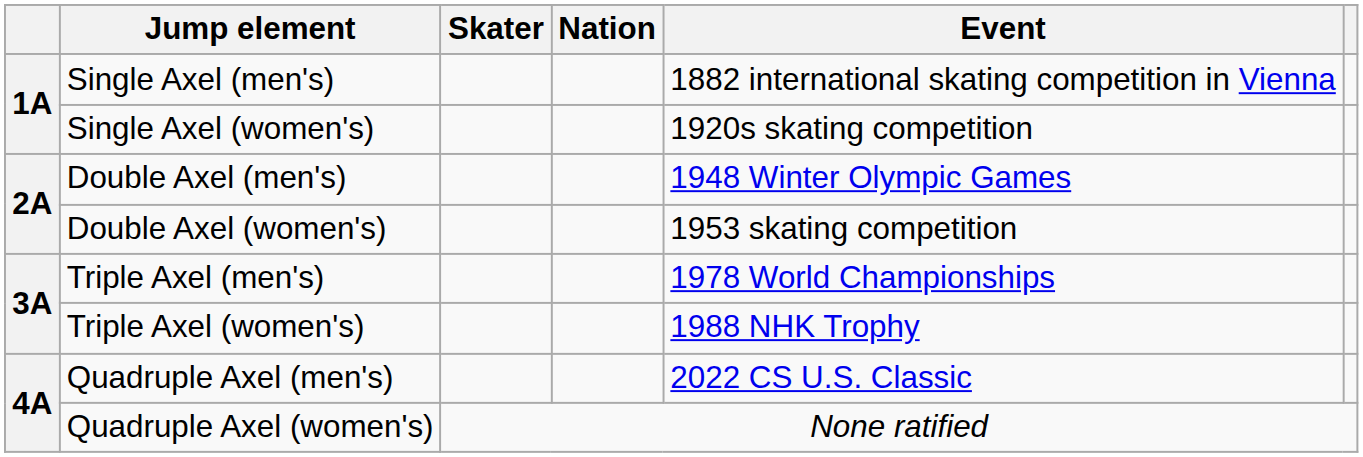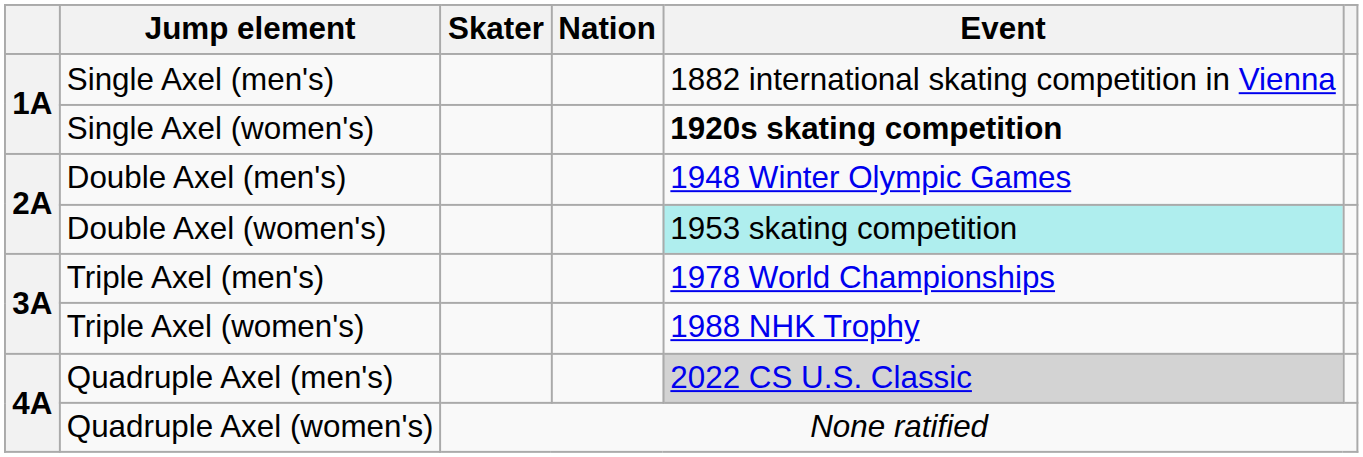(852, 128) normal -> (866, 128) bold
(844, 228) no background -> (844, 228) paleturquoise background
(821, 377) no background -> (821, 377) lightgrey background
